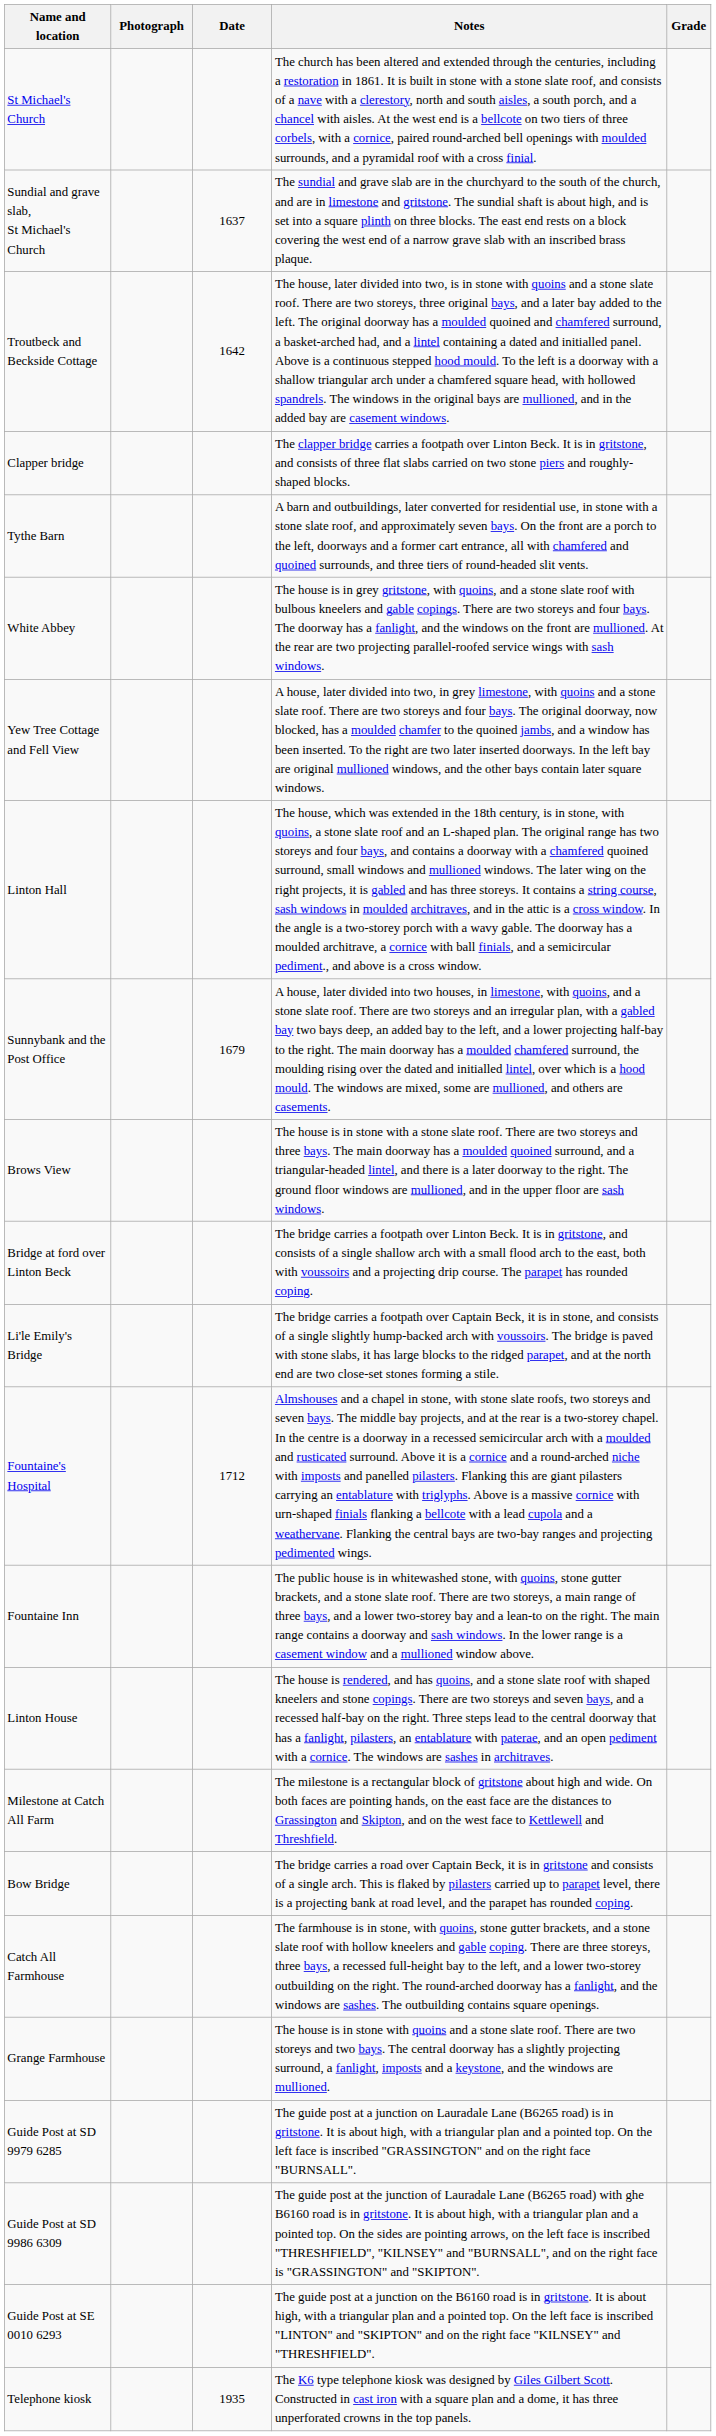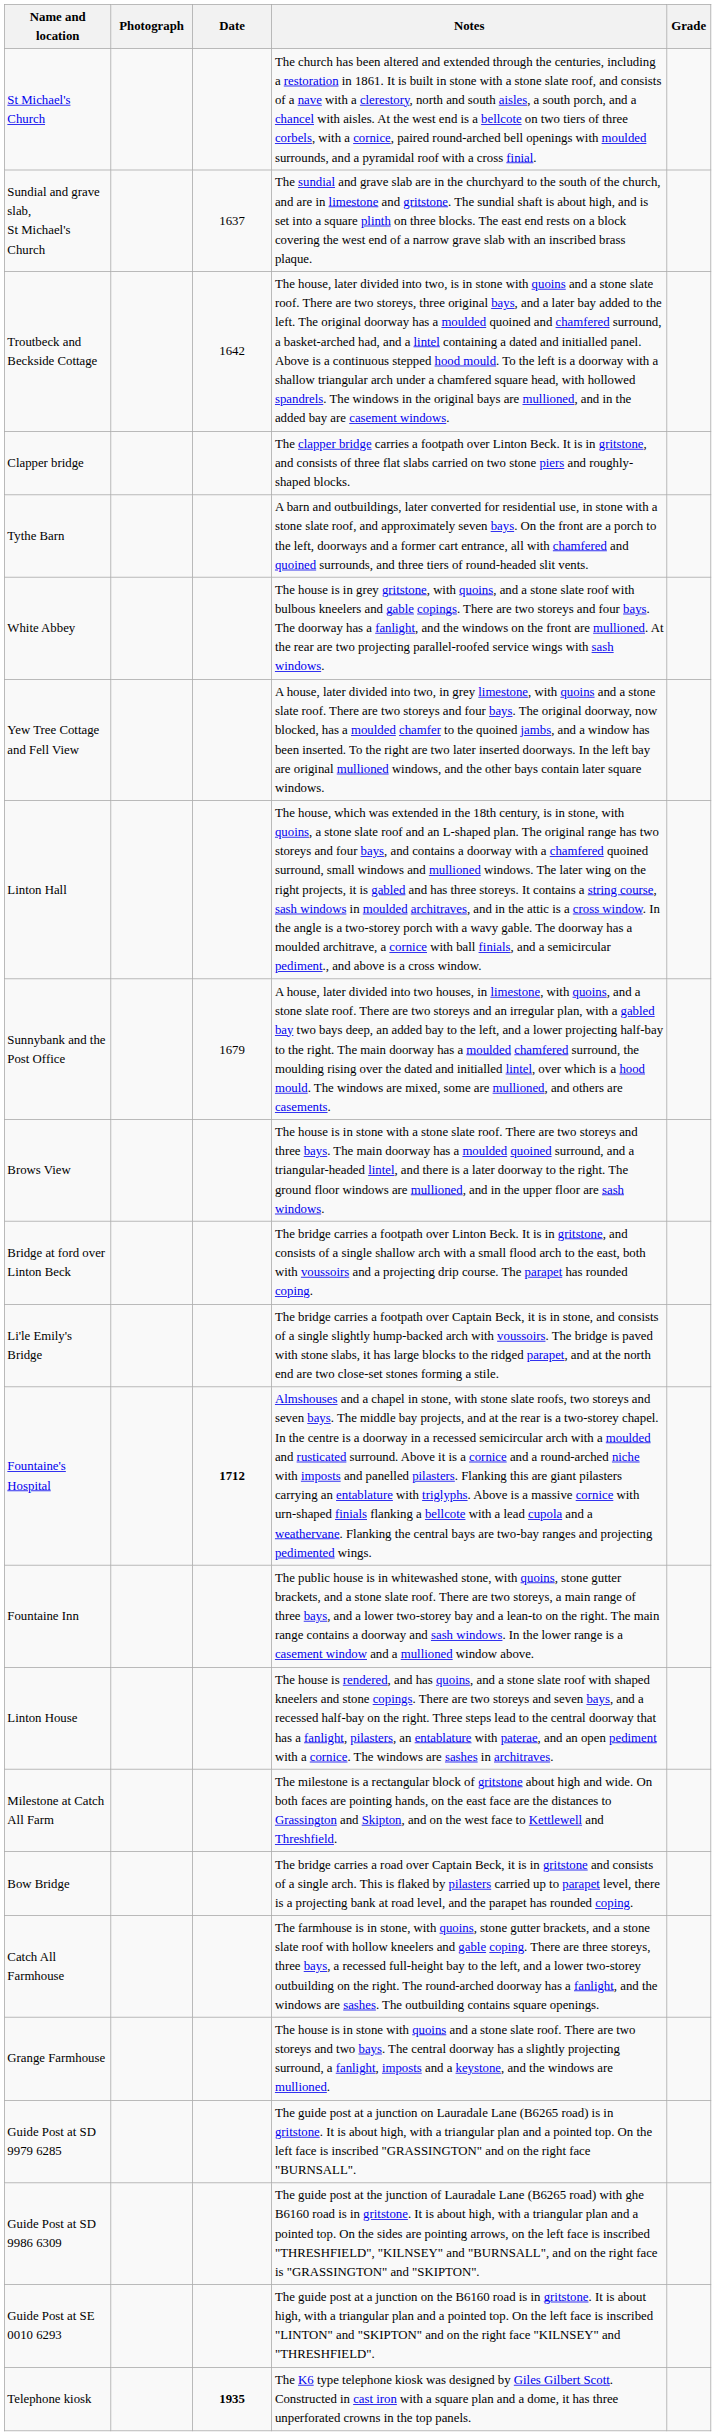(232, 1476) normal -> (232, 1476) bold
(232, 2399) normal -> (232, 2399) bold
